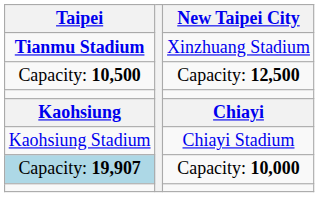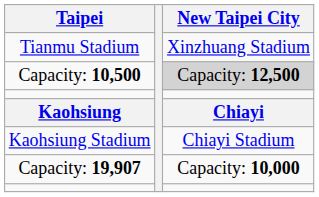(80, 47) bold -> (80, 47) normal
(238, 75) no background -> (238, 75) lightgrey background
(80, 169) lightblue background -> (80, 169) no background
